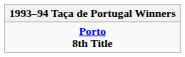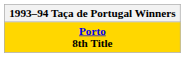(92, 37) no background -> (92, 37) gold background
